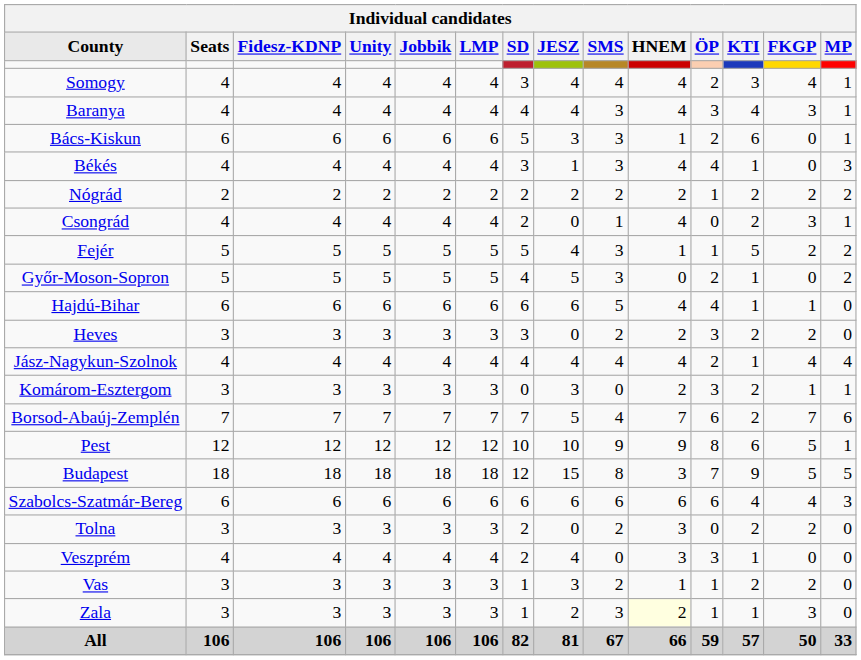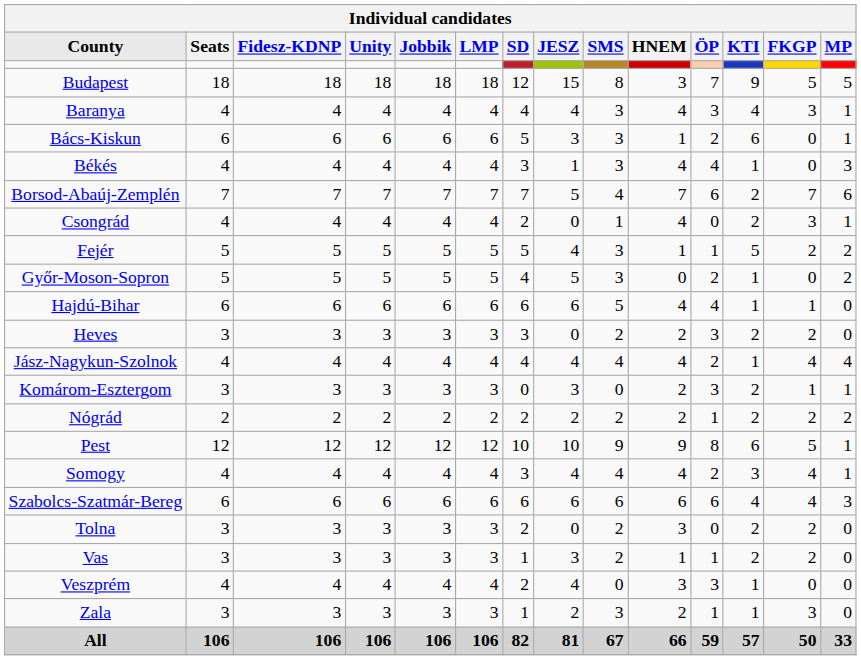rows swapped: (95, 473) <-> (95, 82)
rows swapped: (95, 417) <-> (95, 194)
rows swapped: (95, 584) <-> (95, 556)
(682, 612) lightyellow background -> (682, 612) no background
